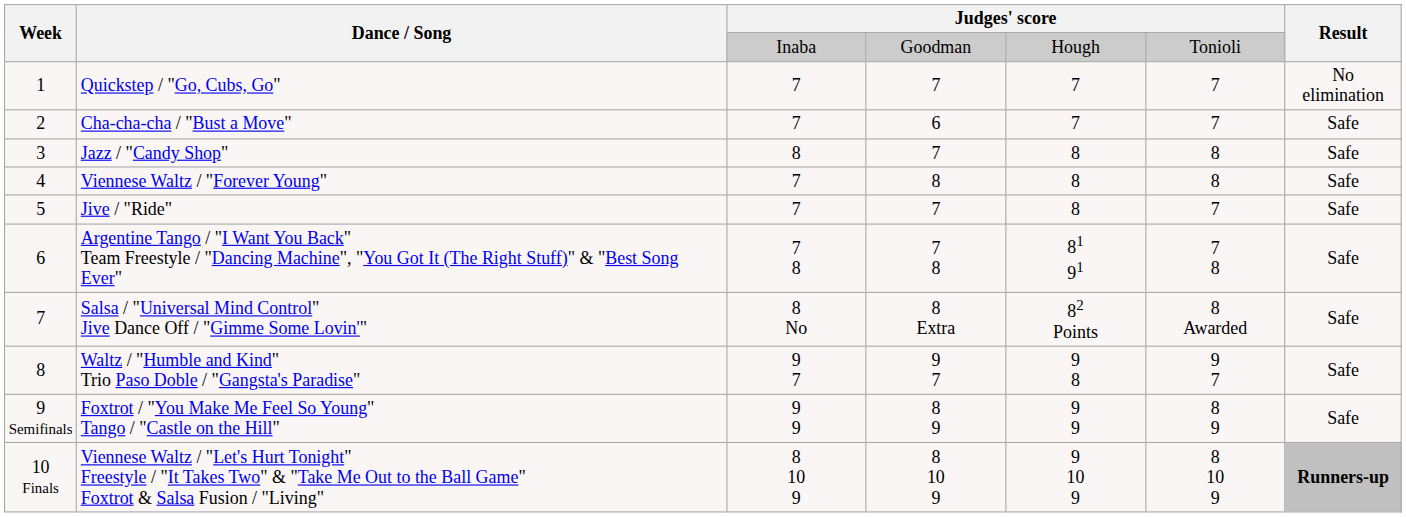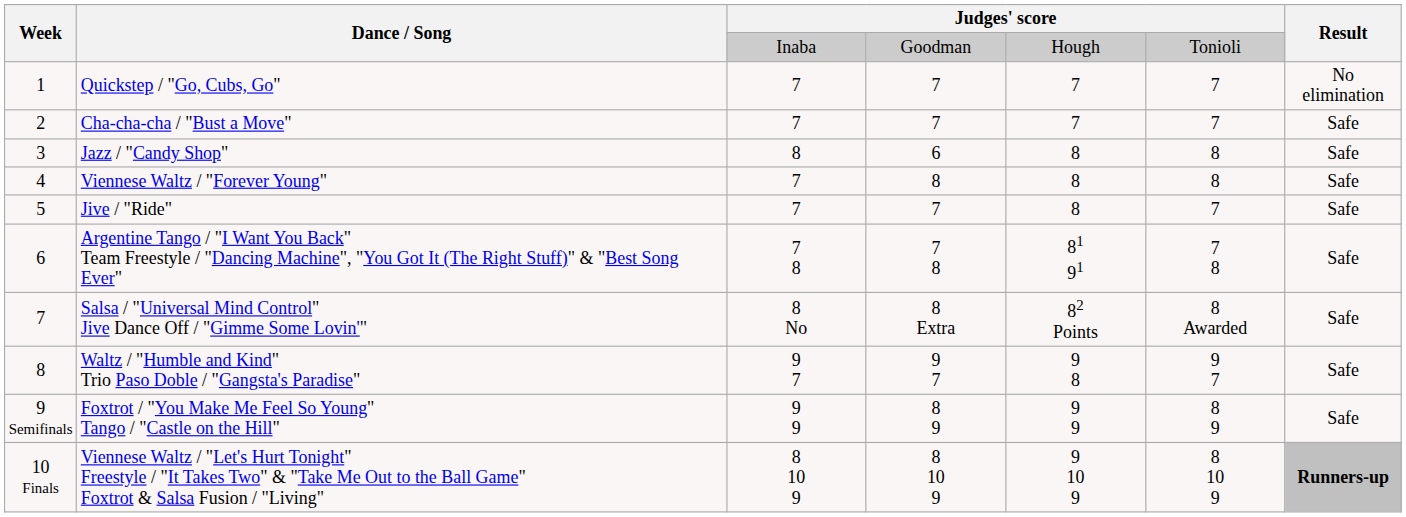(936, 124) 6 -> (936, 124) 7
(936, 152) 7 -> (936, 152) 6
